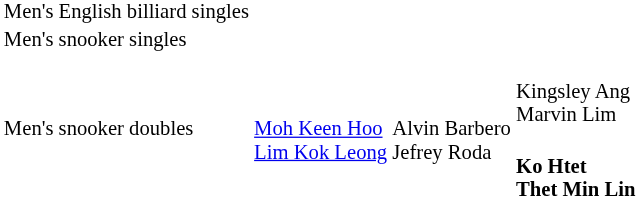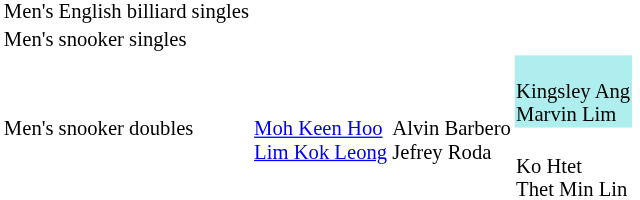(573, 102) no background -> (573, 102) paleturquoise background
(576, 177) bold -> (572, 177) normal
